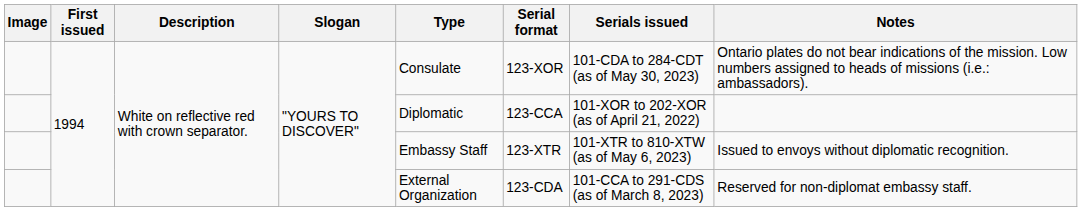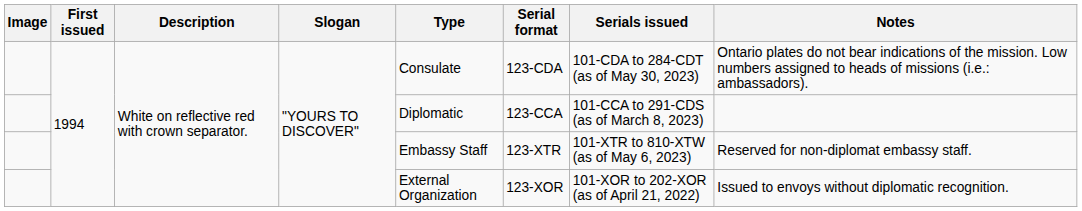(535, 68) 123-XOR -> (534, 68) 123-CDA
(640, 113) 101-XOR to 202-XOR (as of April 21, 2022) -> (638, 113) 101-CCA to 291-CDS (as of March 8, 2023)
(863, 150) Issued to envoys without diplomatic recognition. -> (845, 150) Reserved for non-diplomat embassy staff.
(534, 187) 123-CDA -> (535, 187) 123-XOR
(638, 187) 101-CCA to 291-CDS (as of March 8, 2023) -> (640, 187) 101-XOR to 202-XOR (as of April 21, 2022)
(845, 187) Reserved for non-diplomat embassy staff. -> (863, 187) Issued to envoys without diplomatic recognition.
